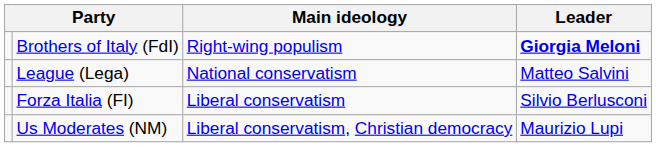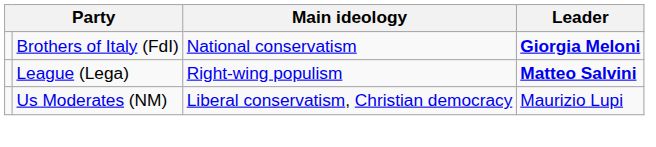(265, 45) Right-wing populism -> (272, 45) National conservatism
(272, 73) National conservatism -> (265, 73) Right-wing populism
(575, 73) normal -> (578, 73) bold
- row: (75, 100)
